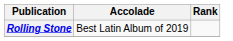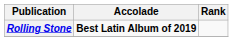(132, 28) normal -> (136, 28) bold
